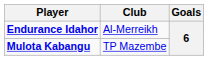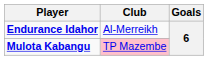(135, 47) no background -> (135, 47) pink background
